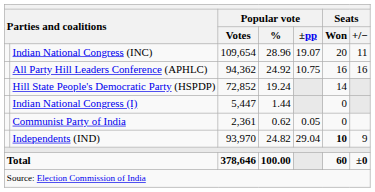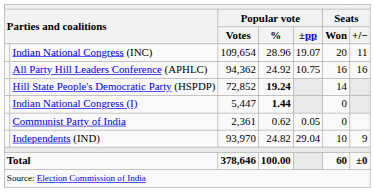(279, 87) normal -> (279, 87) bold
(281, 104) normal -> (281, 104) bold
(342, 138) bold -> (342, 138) normal
